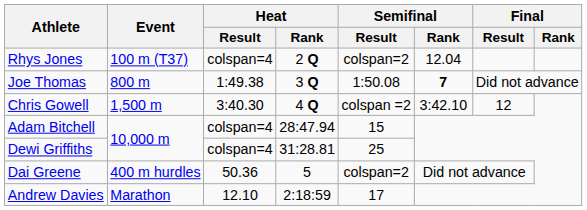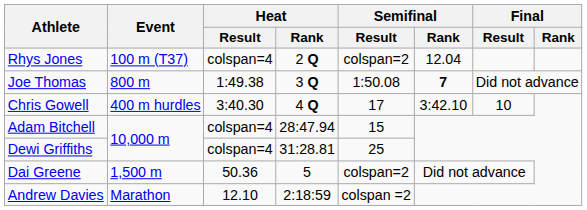(136, 105) 1,500 m -> (155, 105) 400 m hurdles
(376, 105) colspan =2 -> (376, 105) 17
(503, 105) 12 -> (503, 105) 10
(155, 173) 400 m hurdles -> (136, 173) 1,500 m
(376, 195) 17 -> (376, 195) colspan =2
